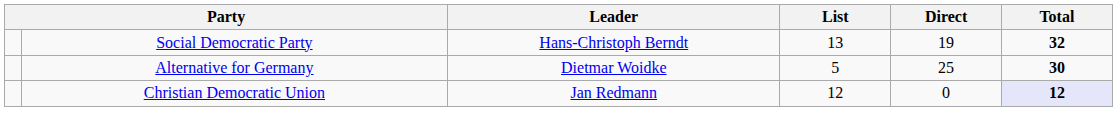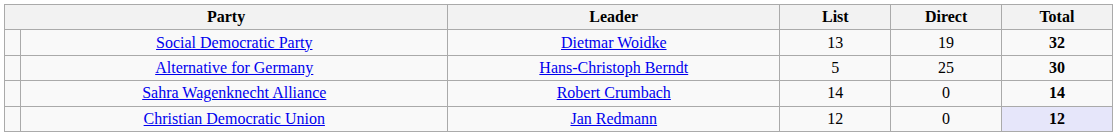(614, 42) Hans-Christoph Berndt -> (614, 42) Dietmar Woidke
(614, 67) Dietmar Woidke -> (614, 67) Hans-Christoph Berndt
+ row: (234, 93)
